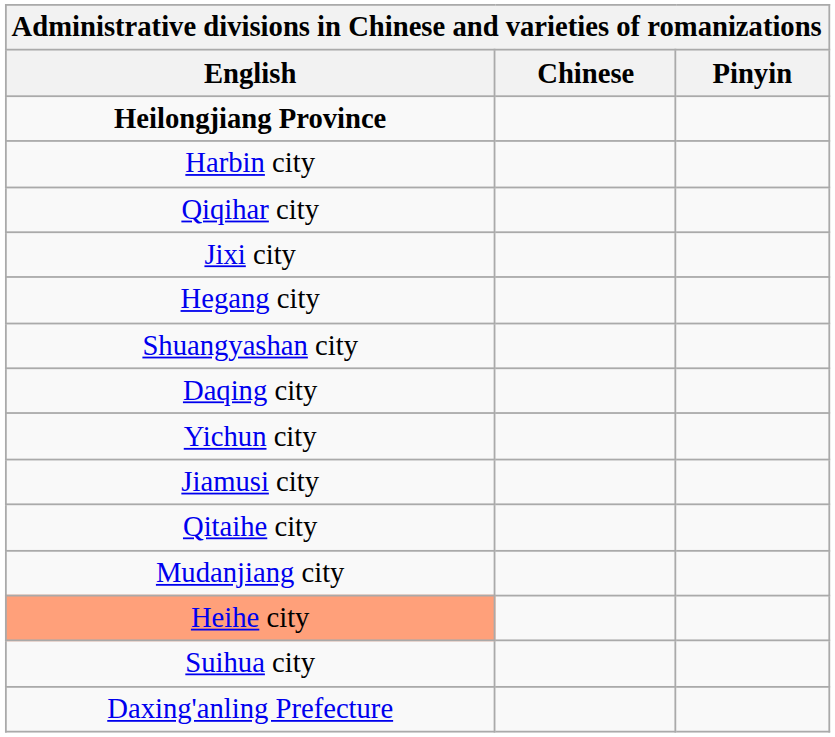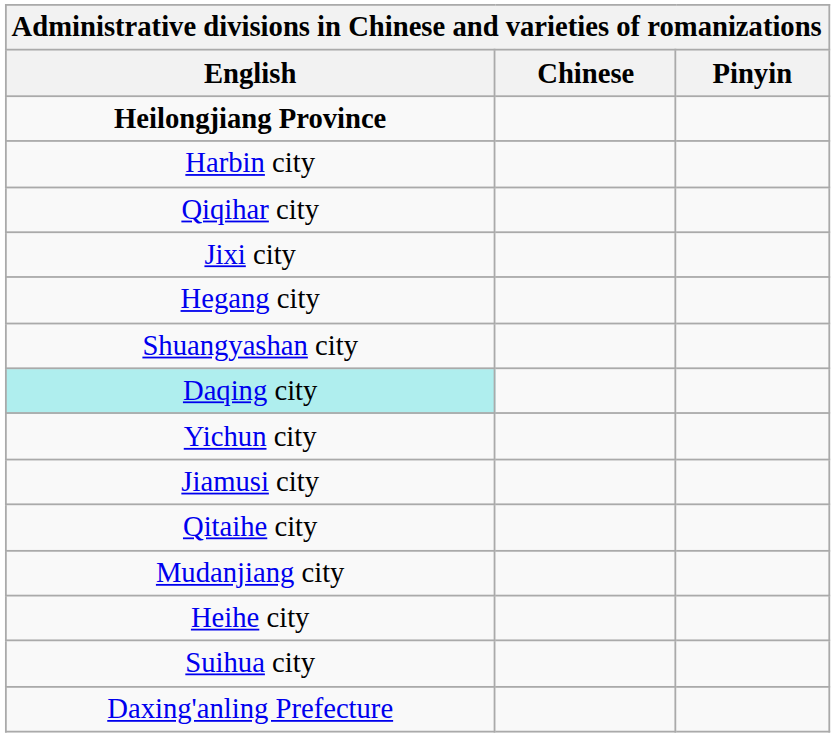(250, 390) no background -> (250, 390) paleturquoise background
(250, 617) lightsalmon background -> (250, 617) no background
